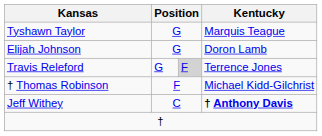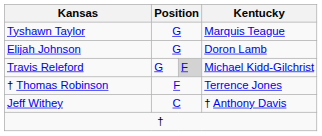(243, 67) Terrence Jones -> (259, 67) Michael Kidd-Gilchrist
(259, 85) Michael Kidd-Gilchrist -> (243, 85) Terrence Jones
(249, 103) bold -> (245, 103) normal
